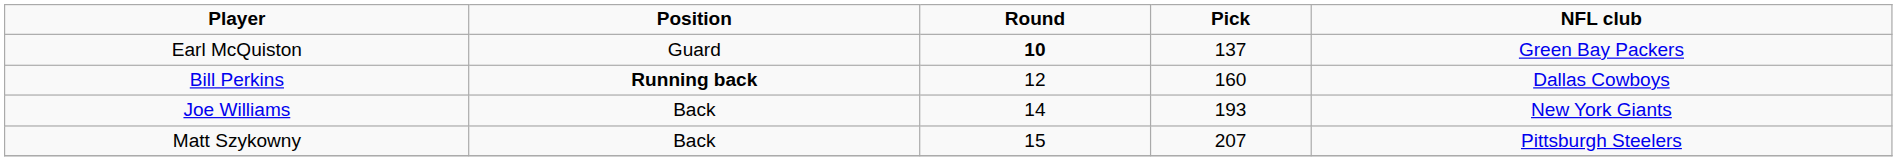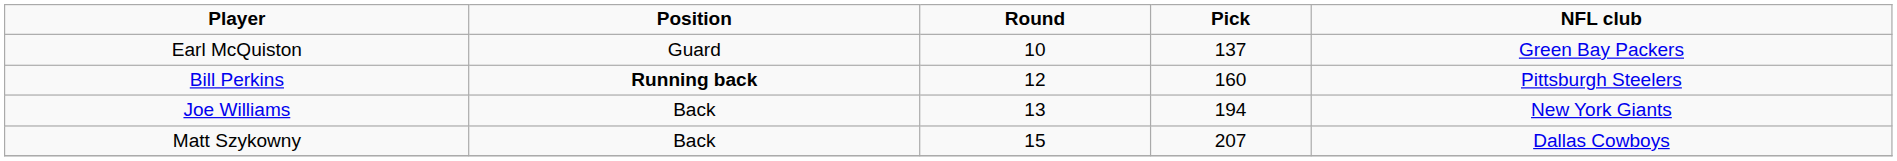(1035, 49) bold -> (1035, 49) normal
(1601, 79) Dallas Cowboys -> (1601, 79) Pittsburgh Steelers
(1035, 110) 14 -> (1035, 110) 13
(1231, 110) 193 -> (1231, 110) 194
(1601, 140) Pittsburgh Steelers -> (1601, 140) Dallas Cowboys
